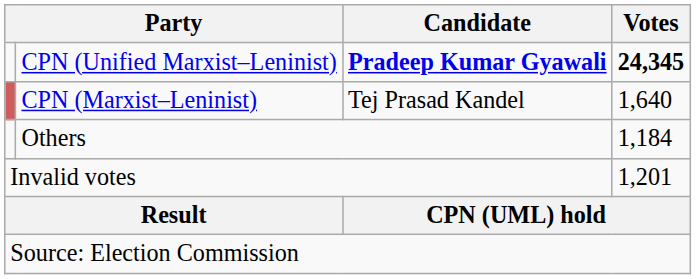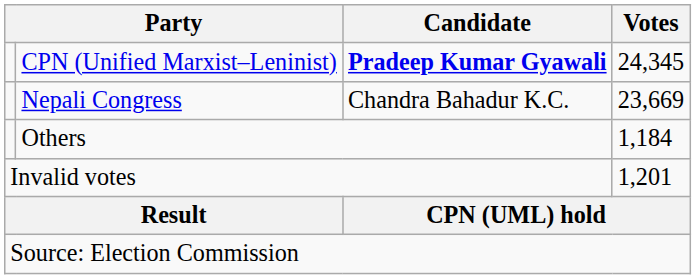(651, 61) bold -> (651, 61) normal
+ row: (102, 100)
- row: (139, 100)
